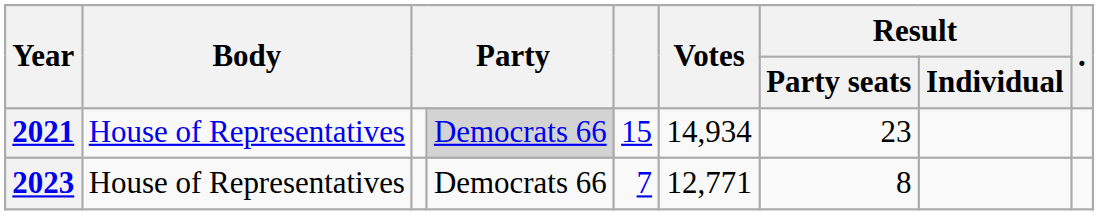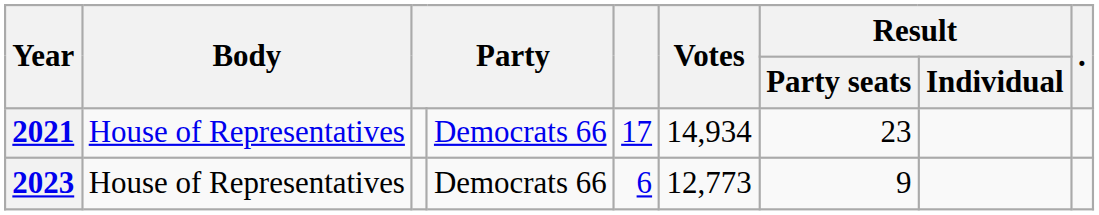(520, 132) lightgrey background -> (520, 132) no background
(637, 132) 15 -> (637, 132) 17
(644, 183) 7 -> (644, 183) 6
(709, 183) 12,771 -> (709, 183) 12,773
(904, 183) 8 -> (904, 183) 9
